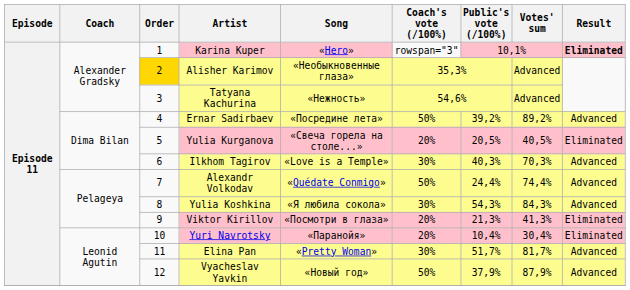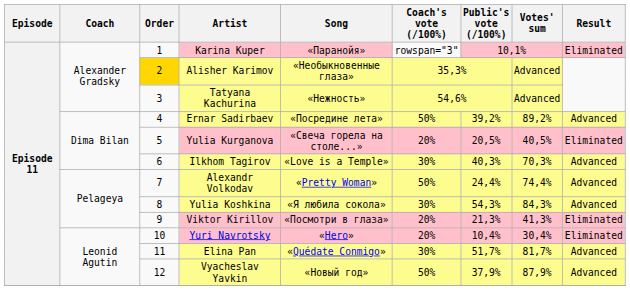(336, 50) «Hero» -> (336, 50) «Паранойя»
(594, 50) bold -> (594, 50) normal
(336, 183) «Quédate Conmigo» -> (336, 183) «Pretty Woman»
(336, 236) «Паранойя» -> (336, 236) «Hero»
(336, 251) «Pretty Woman» -> (336, 251) «Quédate Conmigo»
